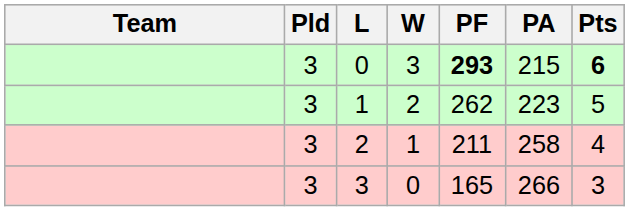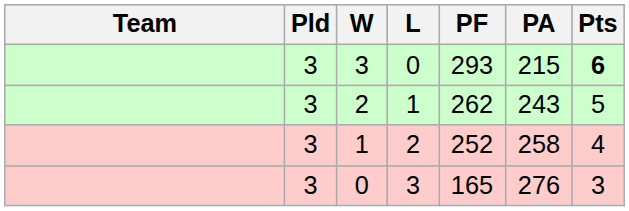columns swapped: (413, 24) <-> (362, 24)
(472, 64) bold -> (472, 64) normal
(539, 104) 223 -> (539, 104) 243
(472, 144) 211 -> (472, 144) 252
(539, 184) 266 -> (539, 184) 276
